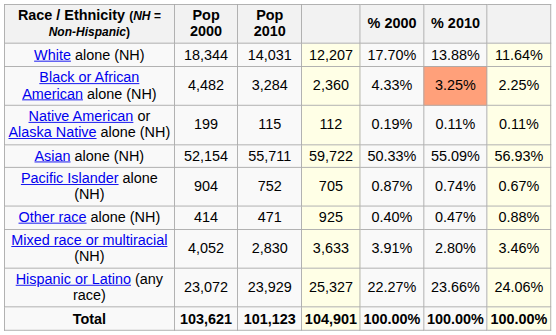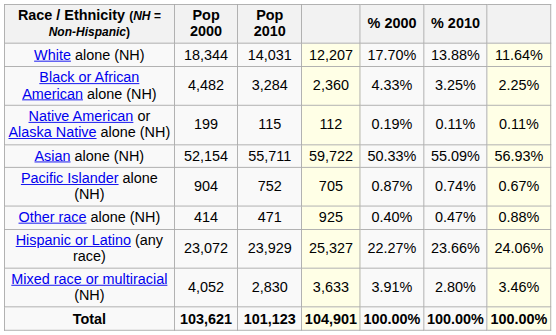(455, 85) lightsalmon background -> (455, 85) no background
rows swapped: (89, 248) <-> (89, 287)
